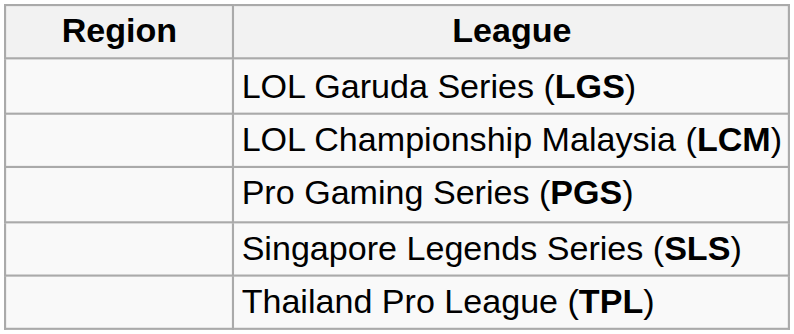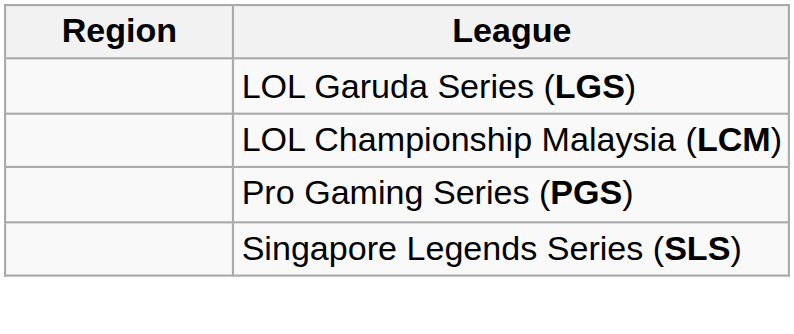- row: (448, 301)
